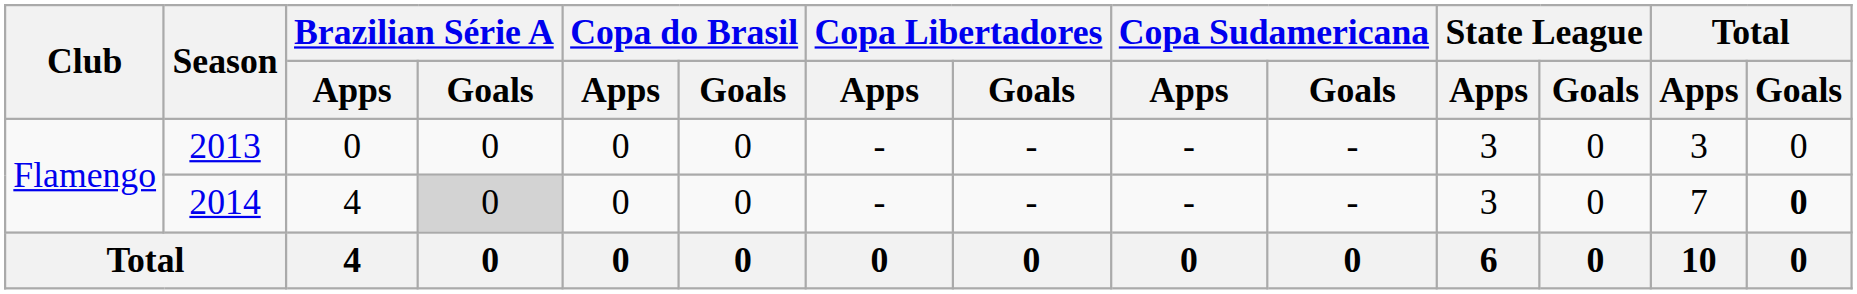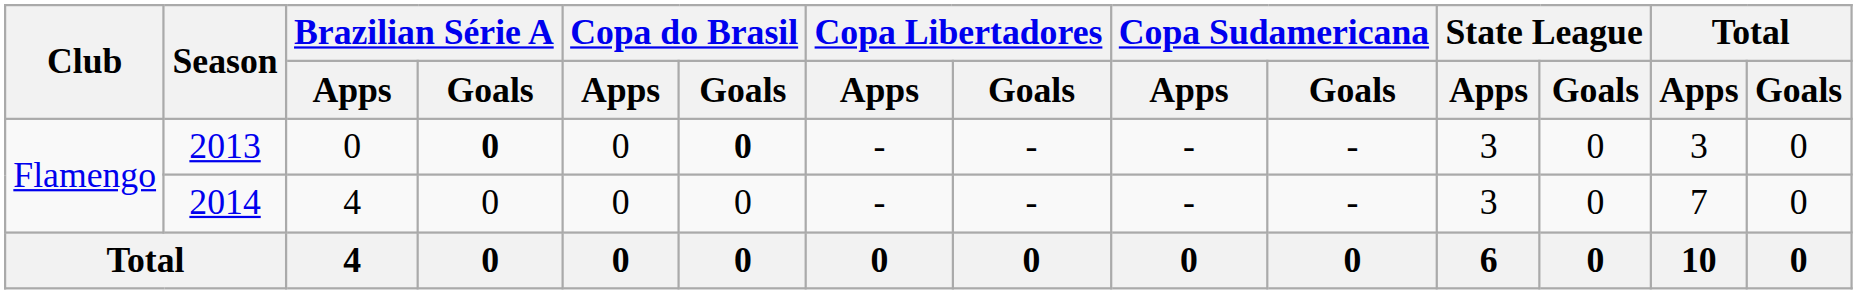(490, 145) normal -> (490, 145) bold
(743, 145) normal -> (743, 145) bold
(490, 202) lightgrey background -> (490, 202) no background
(1799, 202) bold -> (1799, 202) normal
